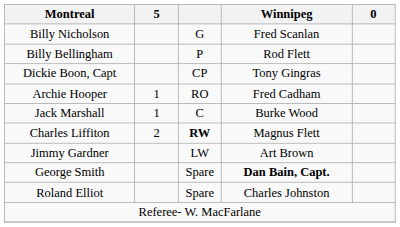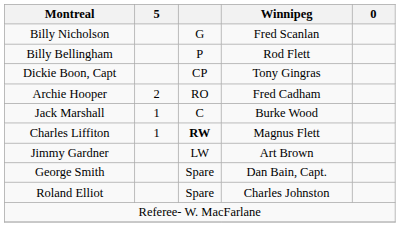(157, 93) 1 -> (157, 93) 2
(157, 133) 2 -> (157, 133) 1
(287, 172) bold -> (287, 172) normal
